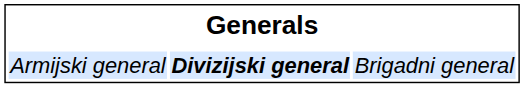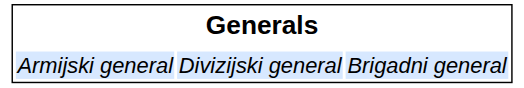(260, 65) bold -> (260, 65) normal
